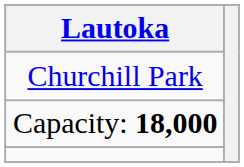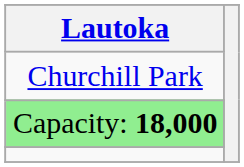(115, 123) no background -> (115, 123) lightgreen background
